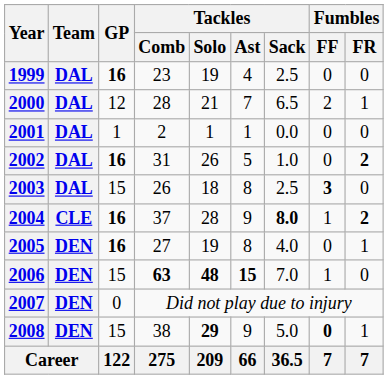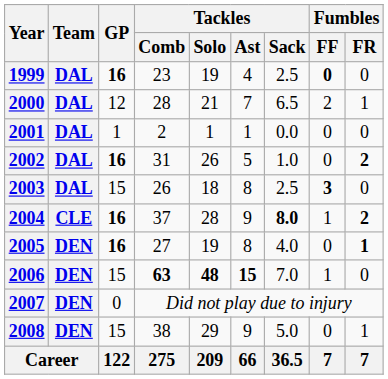(328, 75) normal -> (328, 75) bold
(365, 246) normal -> (365, 246) bold
(210, 331) bold -> (210, 331) normal
(328, 331) bold -> (328, 331) normal
